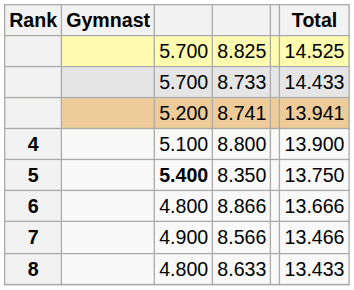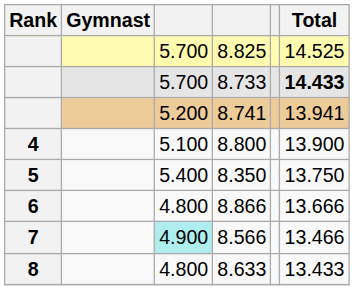(315, 82) normal -> (315, 82) bold
(184, 176) bold -> (184, 176) normal
(184, 238) no background -> (184, 238) paleturquoise background
